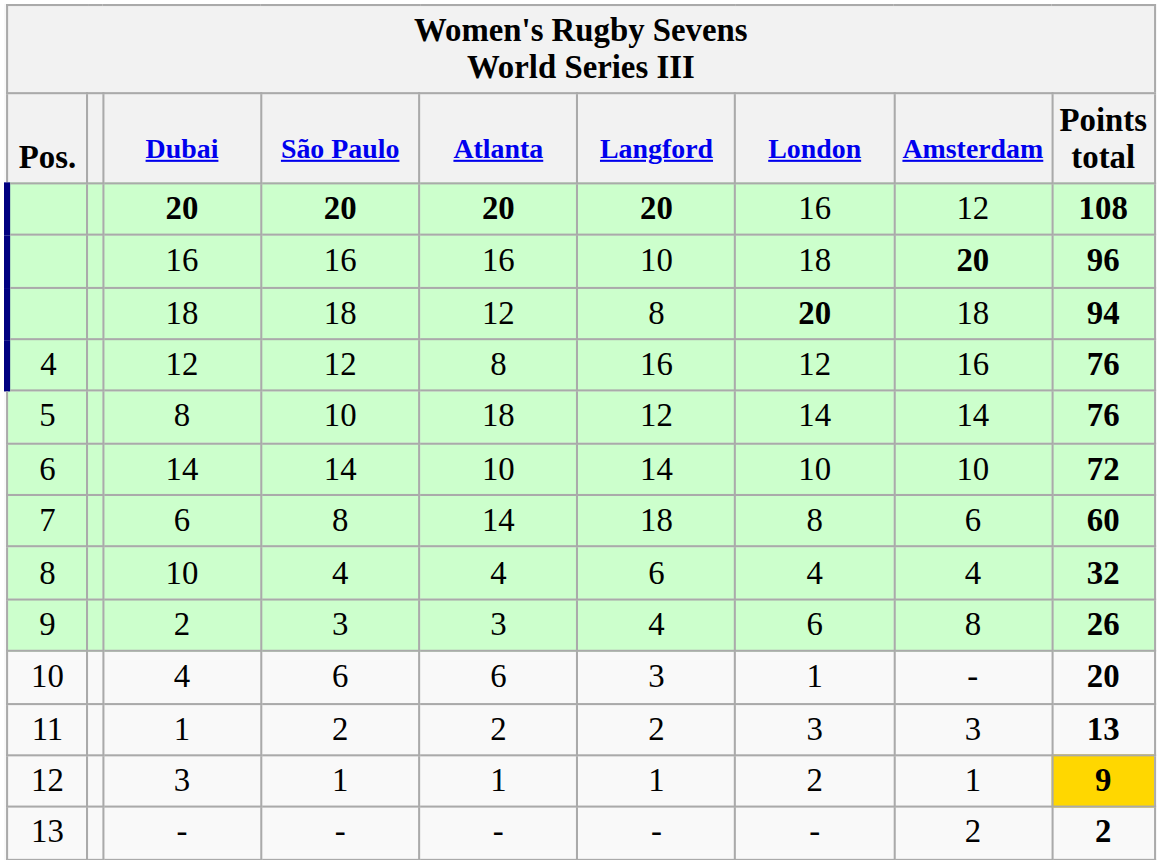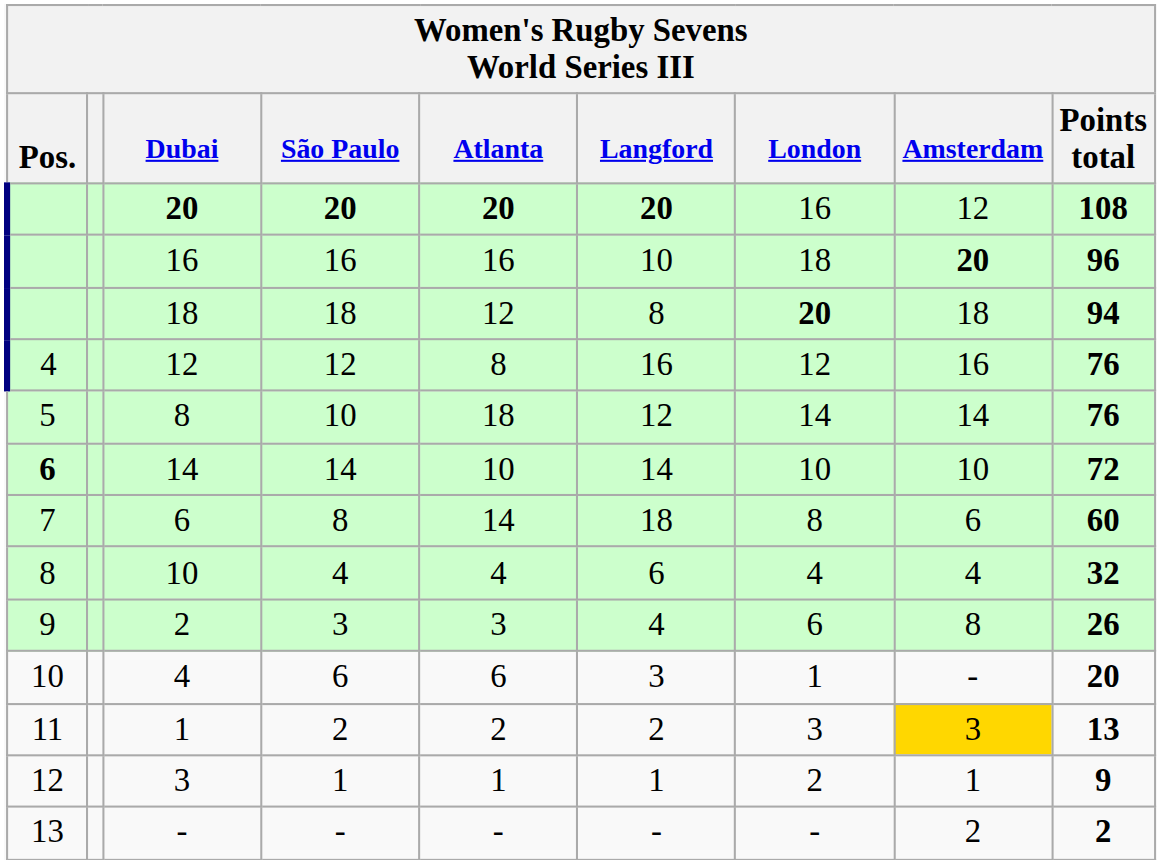(47, 468) normal -> (47, 468) bold
(973, 728) no background -> (973, 728) gold background
(1103, 780) gold background -> (1103, 780) no background
